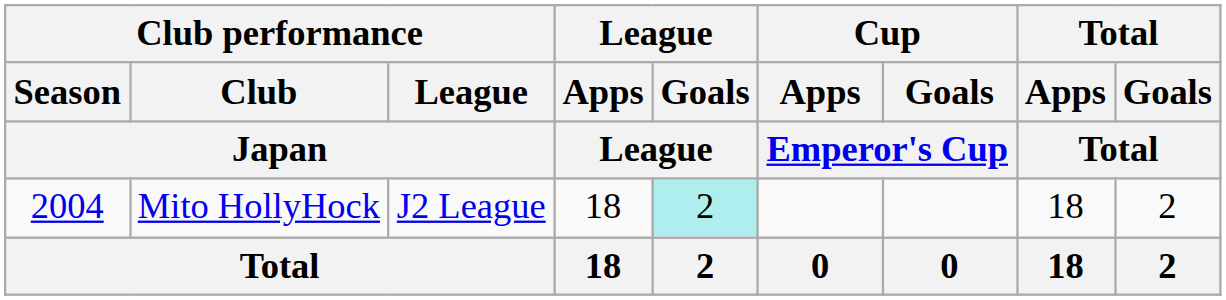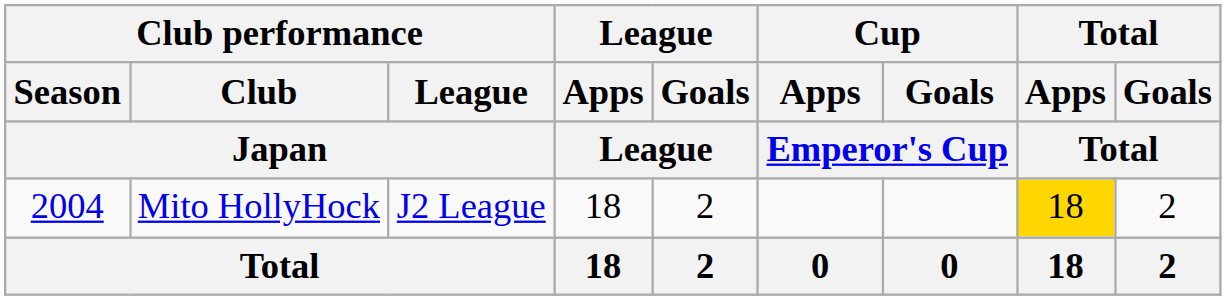(705, 206) paleturquoise background -> (705, 206) no background
(1065, 206) no background -> (1065, 206) gold background
